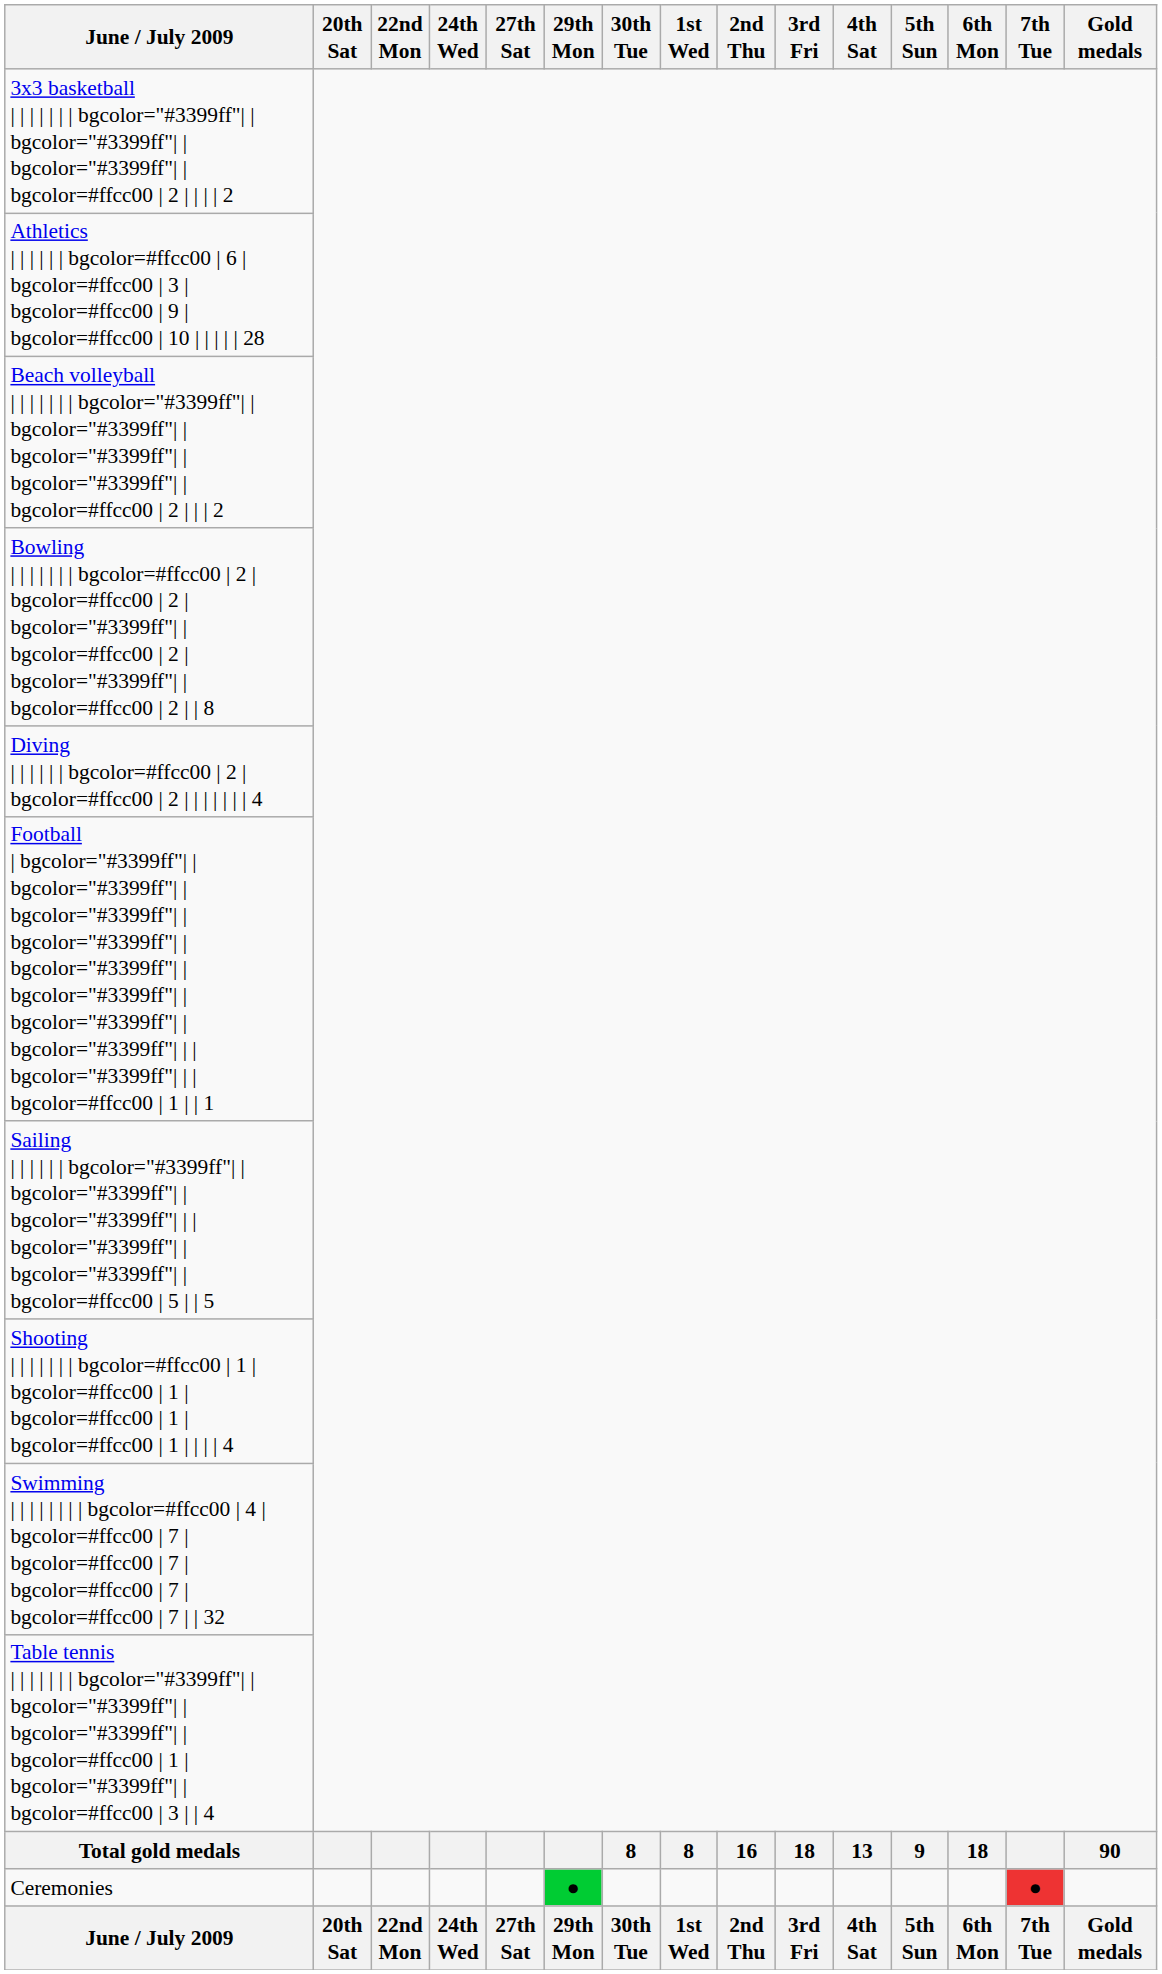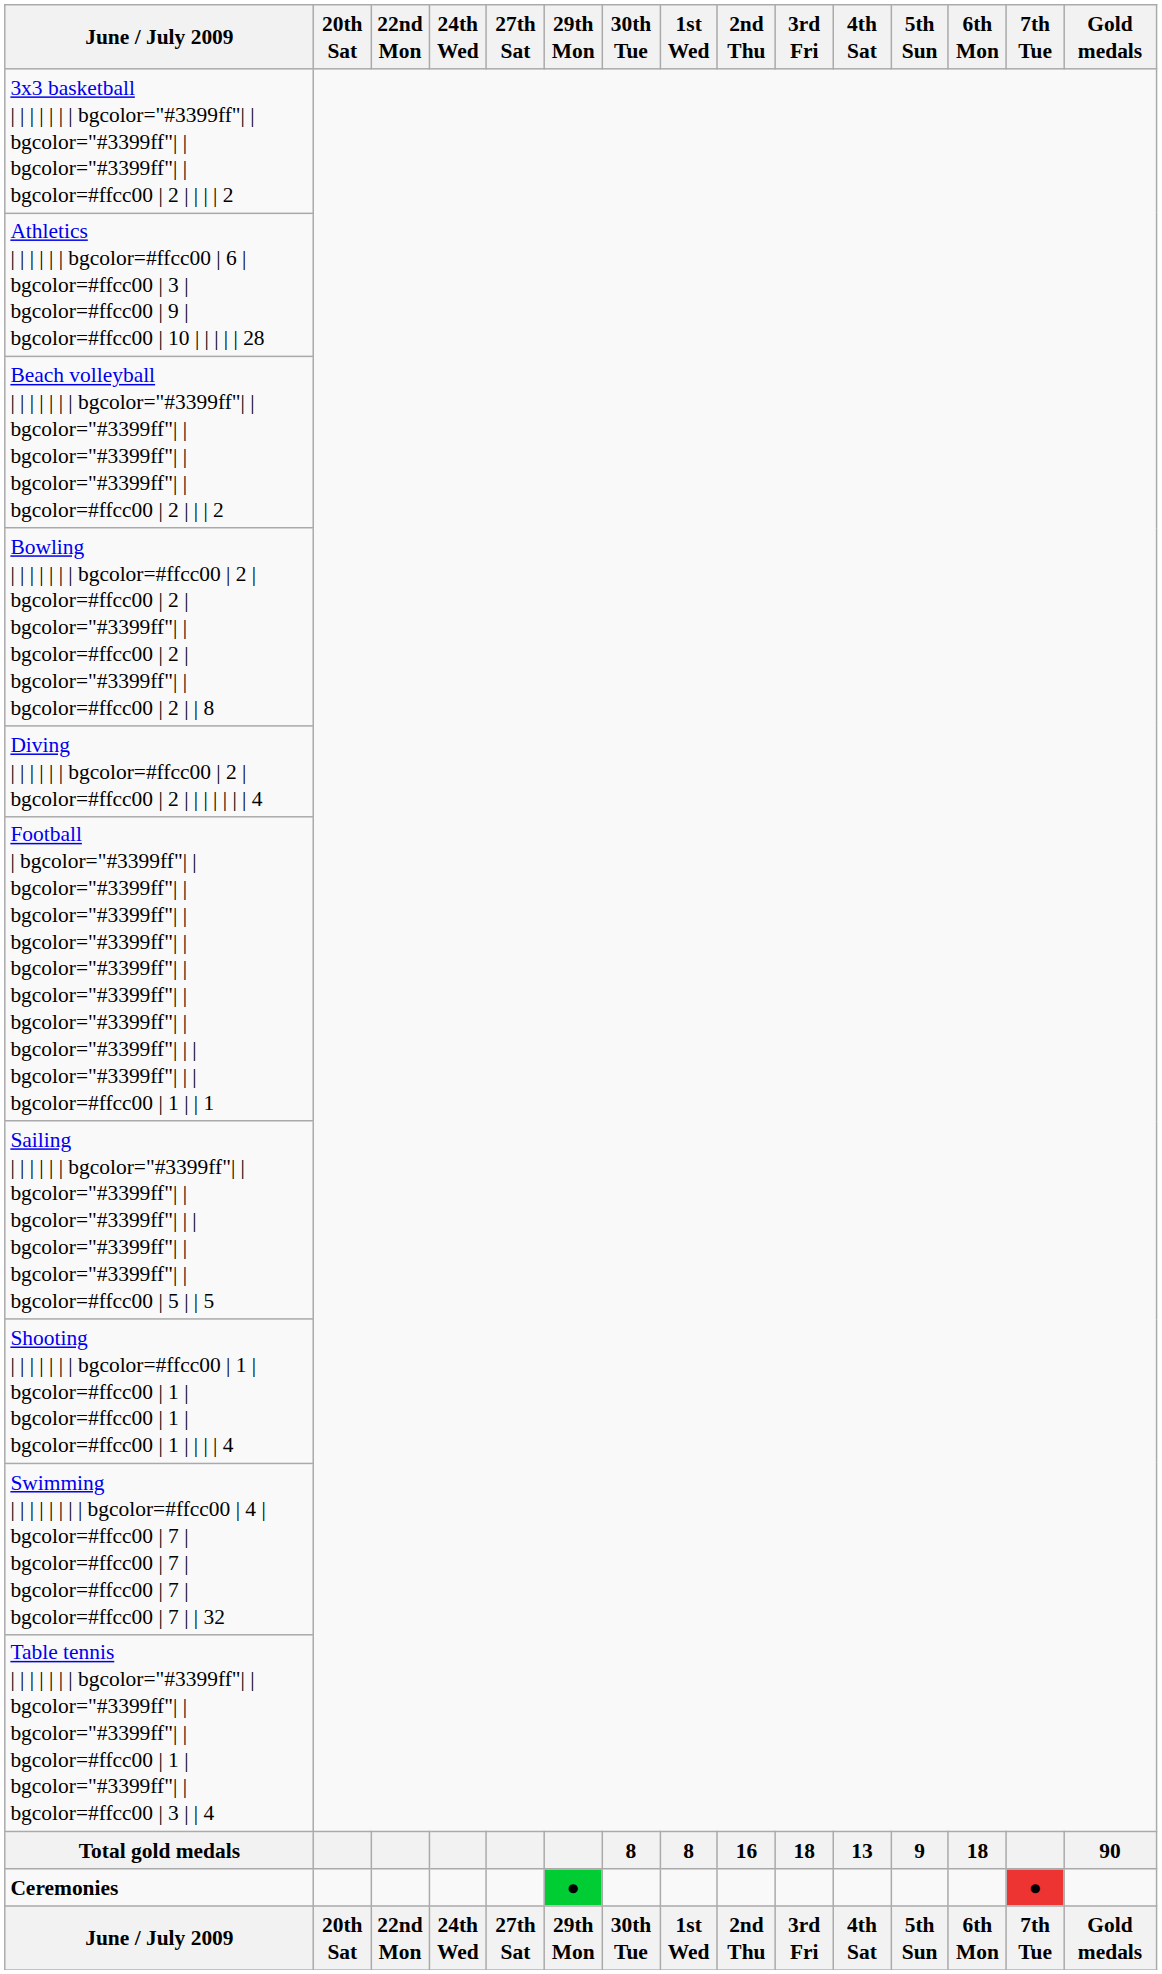(62, 1887) normal -> (64, 1887) bold
